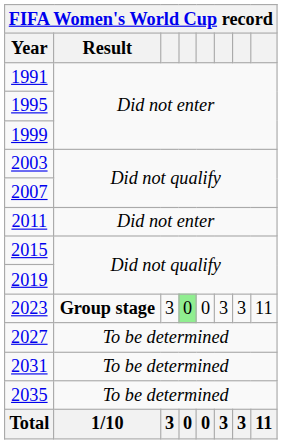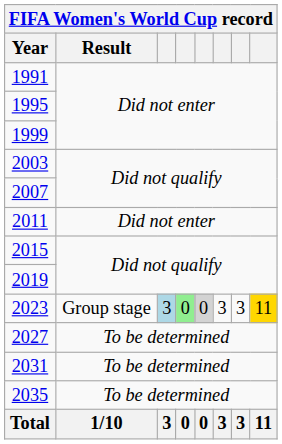(107, 308) bold -> (106, 308) normal
(170, 308) no background -> (167, 308) lightblue background
(206, 308) no background -> (204, 308) lightgrey background
(264, 308) no background -> (263, 308) gold background
